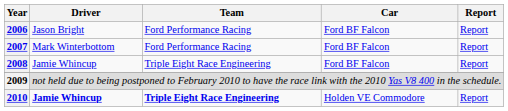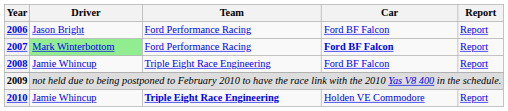(73, 47) no background -> (73, 47) lightgreen background
(357, 47) normal -> (359, 47) bold
(67, 98) bold -> (64, 98) normal
